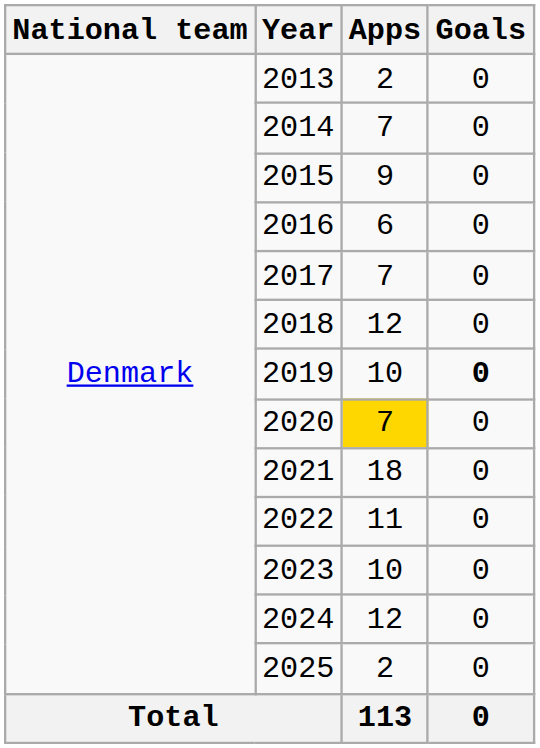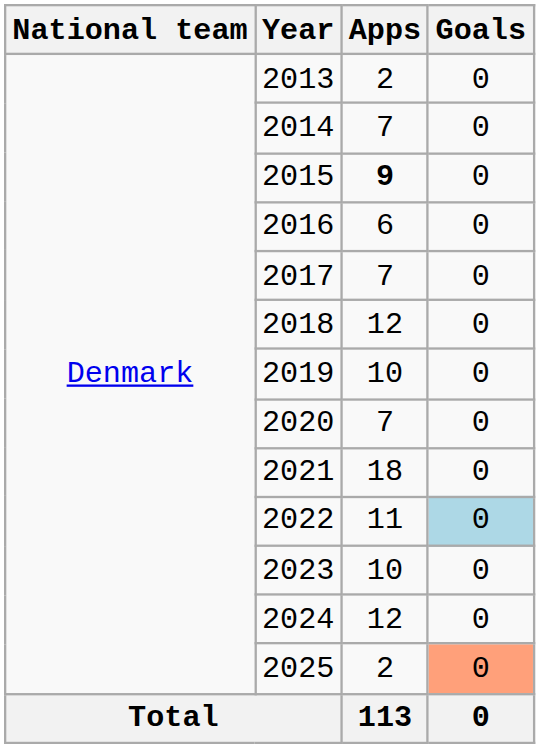(385, 177) normal -> (385, 177) bold
(481, 374) bold -> (481, 374) normal
(385, 423) gold background -> (385, 423) no background
(481, 521) no background -> (481, 521) lightblue background
(481, 669) no background -> (481, 669) lightsalmon background
